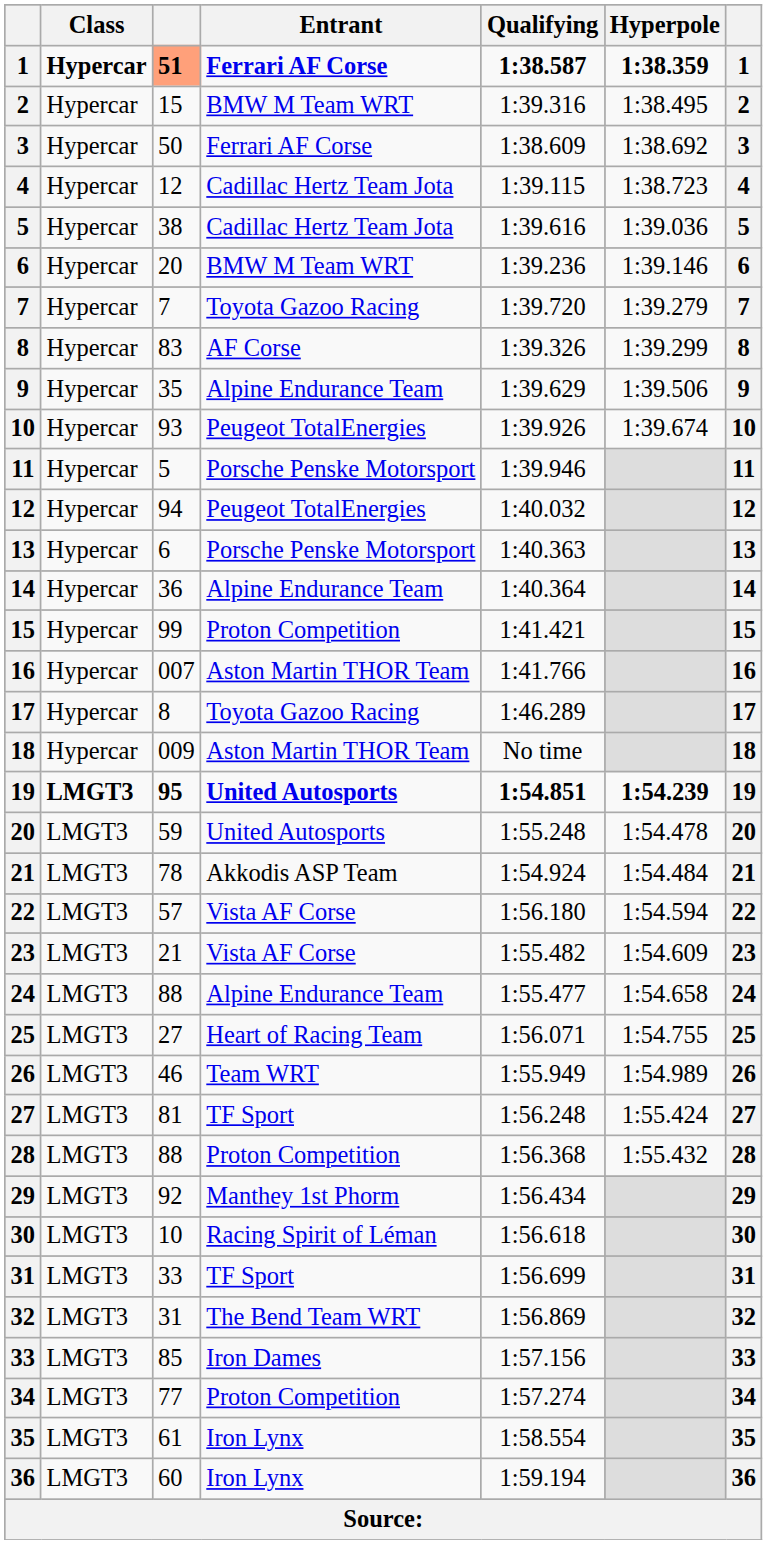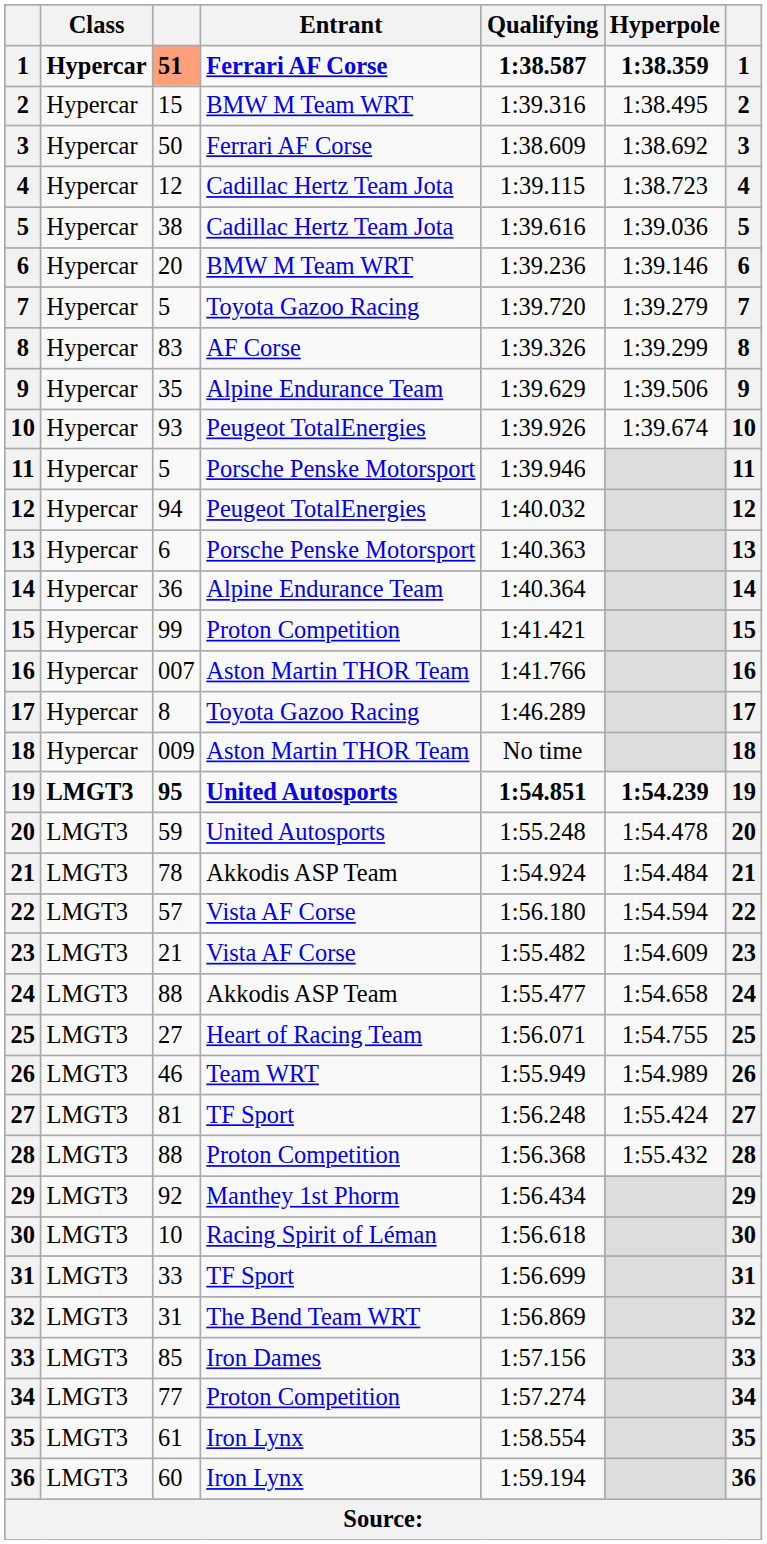(164, 307) 7 -> (164, 307) 5
(325, 994) Alpine Endurance Team -> (302, 994) Akkodis ASP Team
